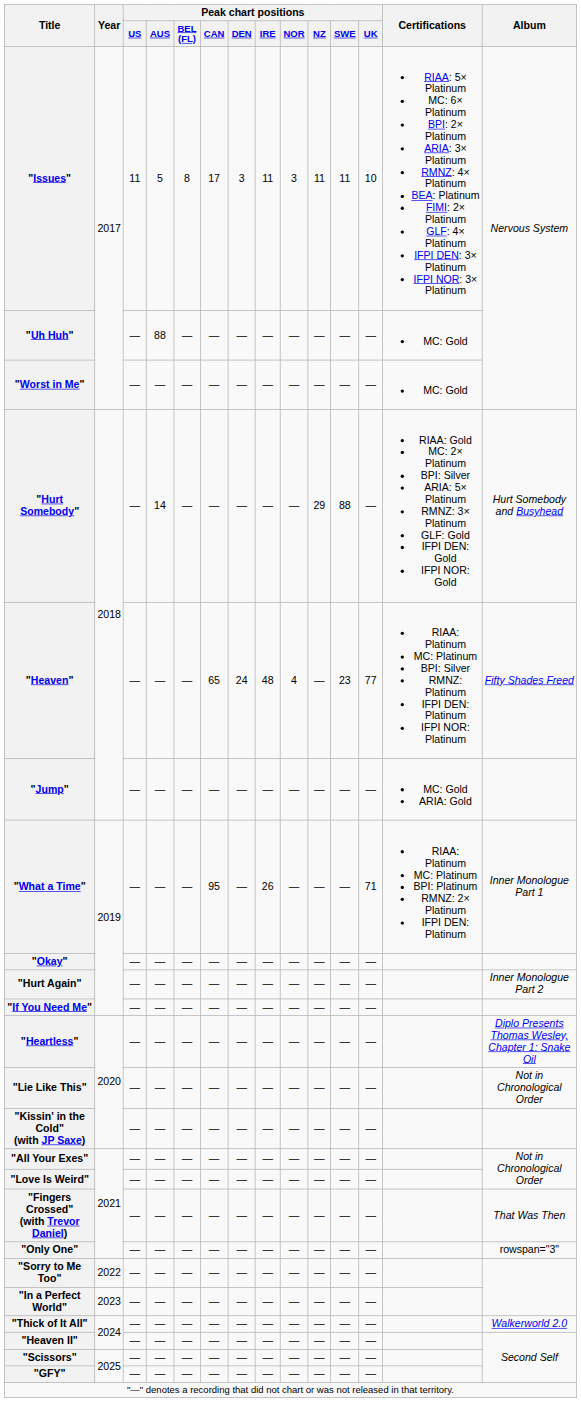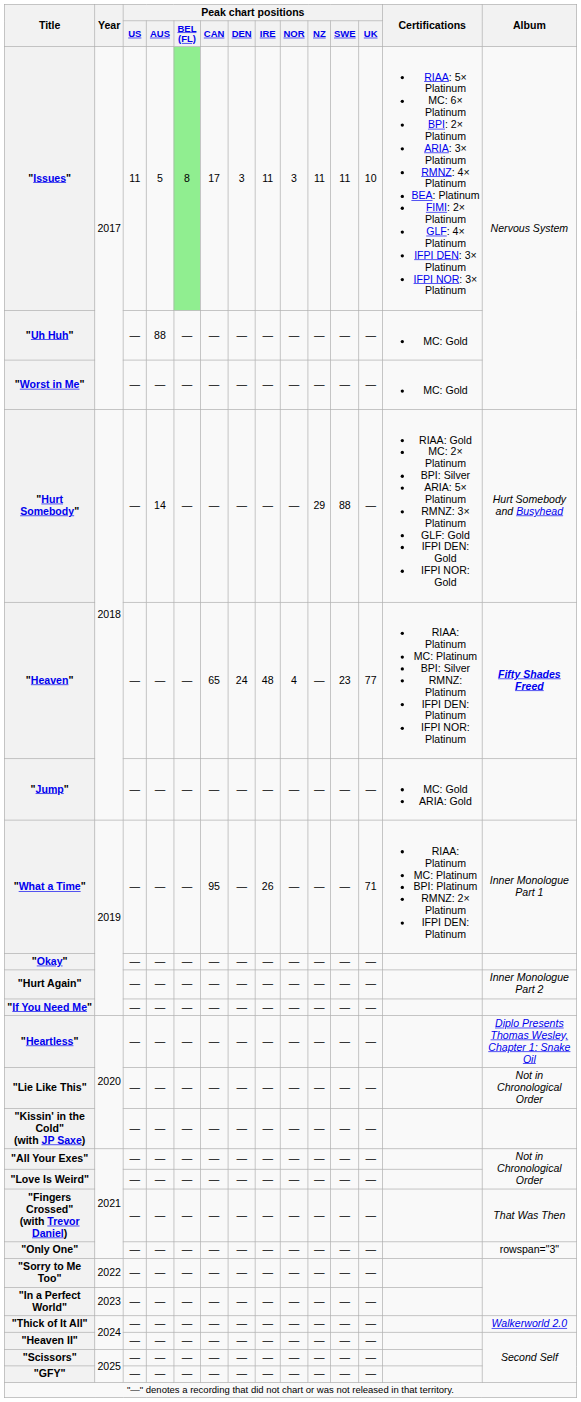(187, 178) no background -> (187, 178) lightgreen background
(529, 680) normal -> (529, 680) bold
